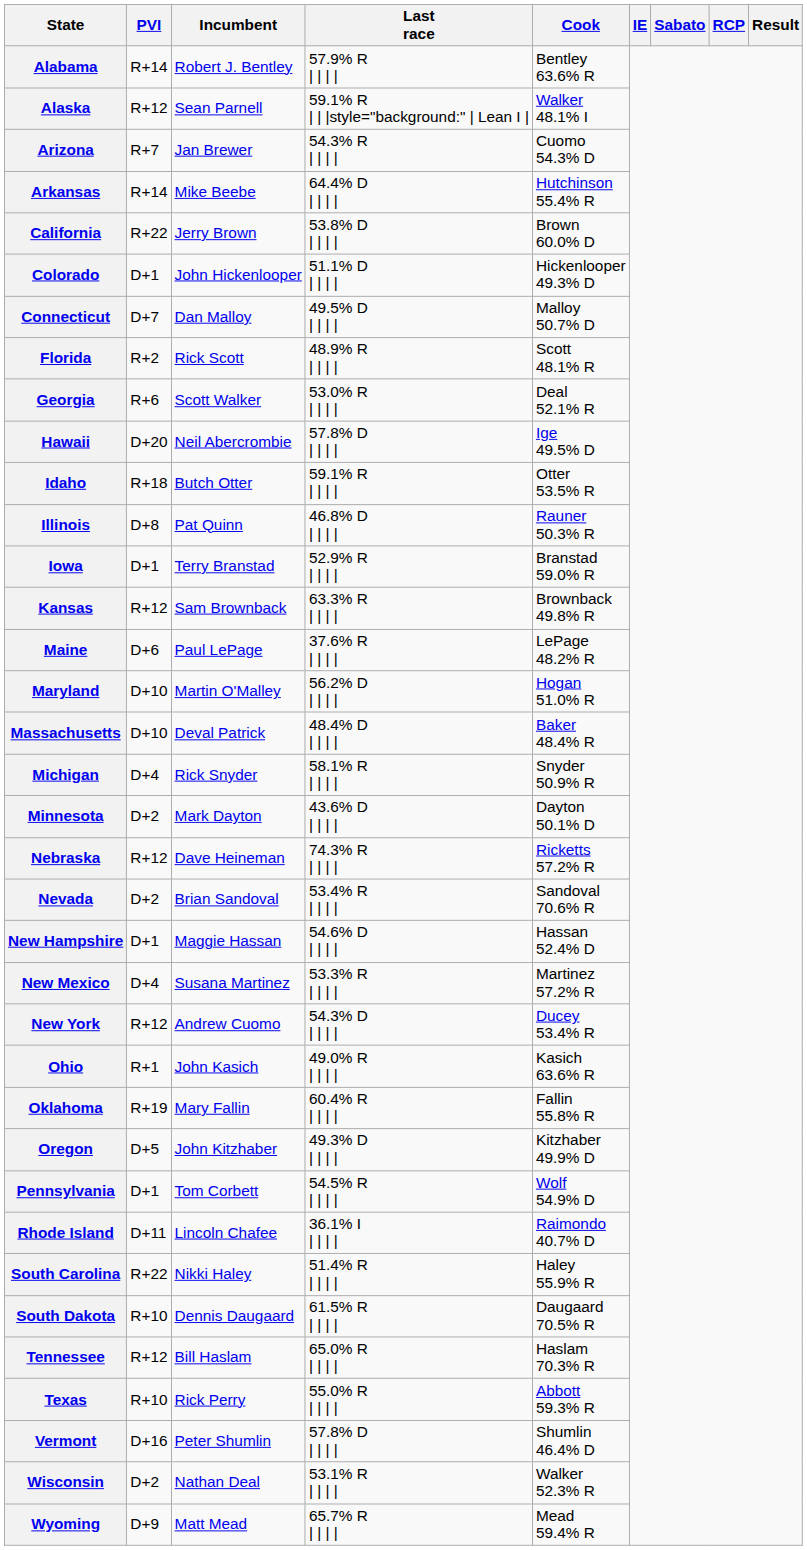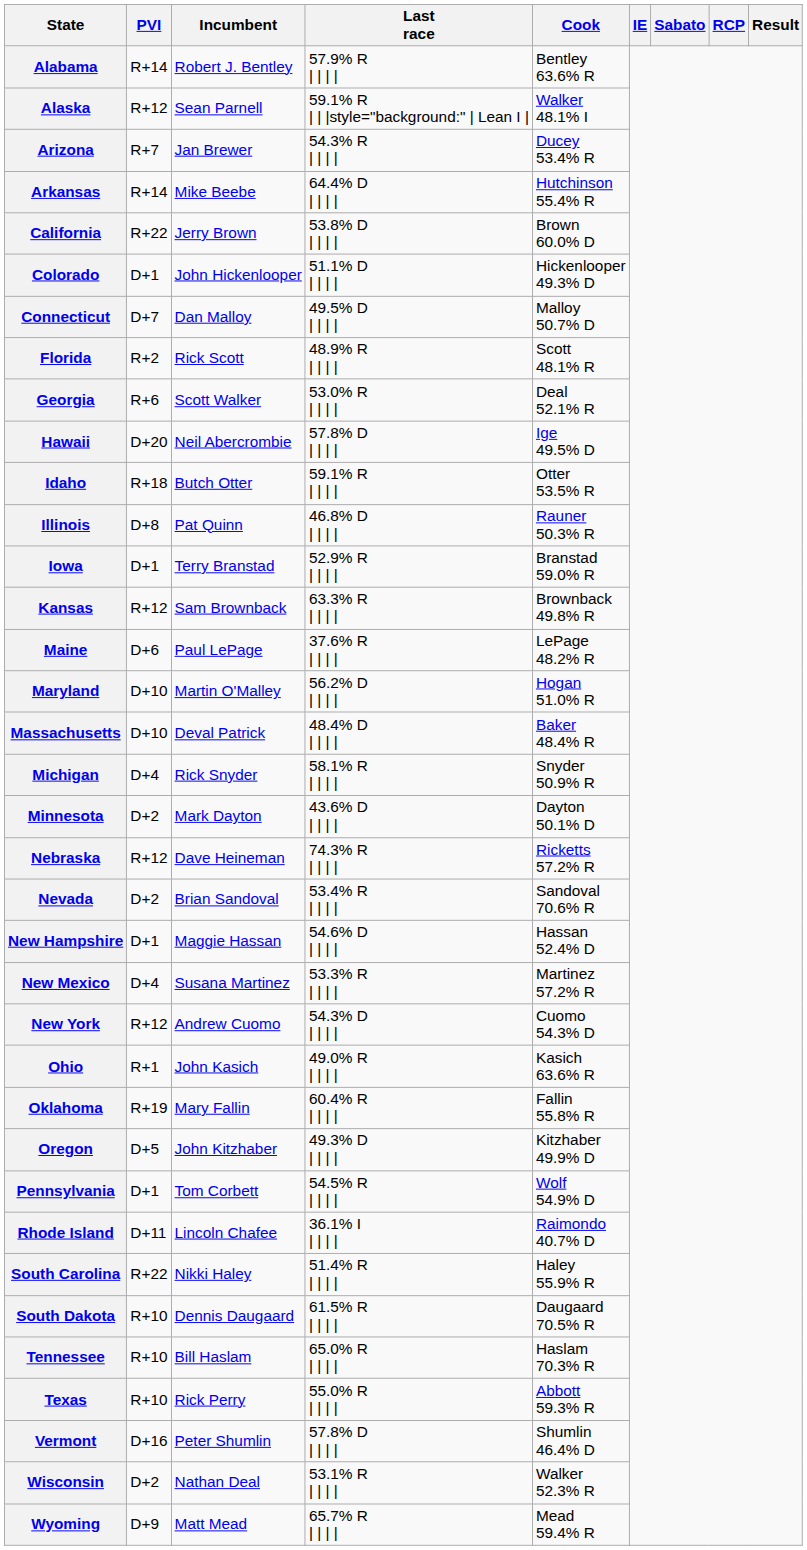(565, 150) Cuomo 54.3% D -> (565, 150) Ducey 53.4% R
(565, 1024) Ducey 53.4% R -> (565, 1024) Cuomo 54.3% D
(149, 1357) R+12 -> (149, 1357) R+10
